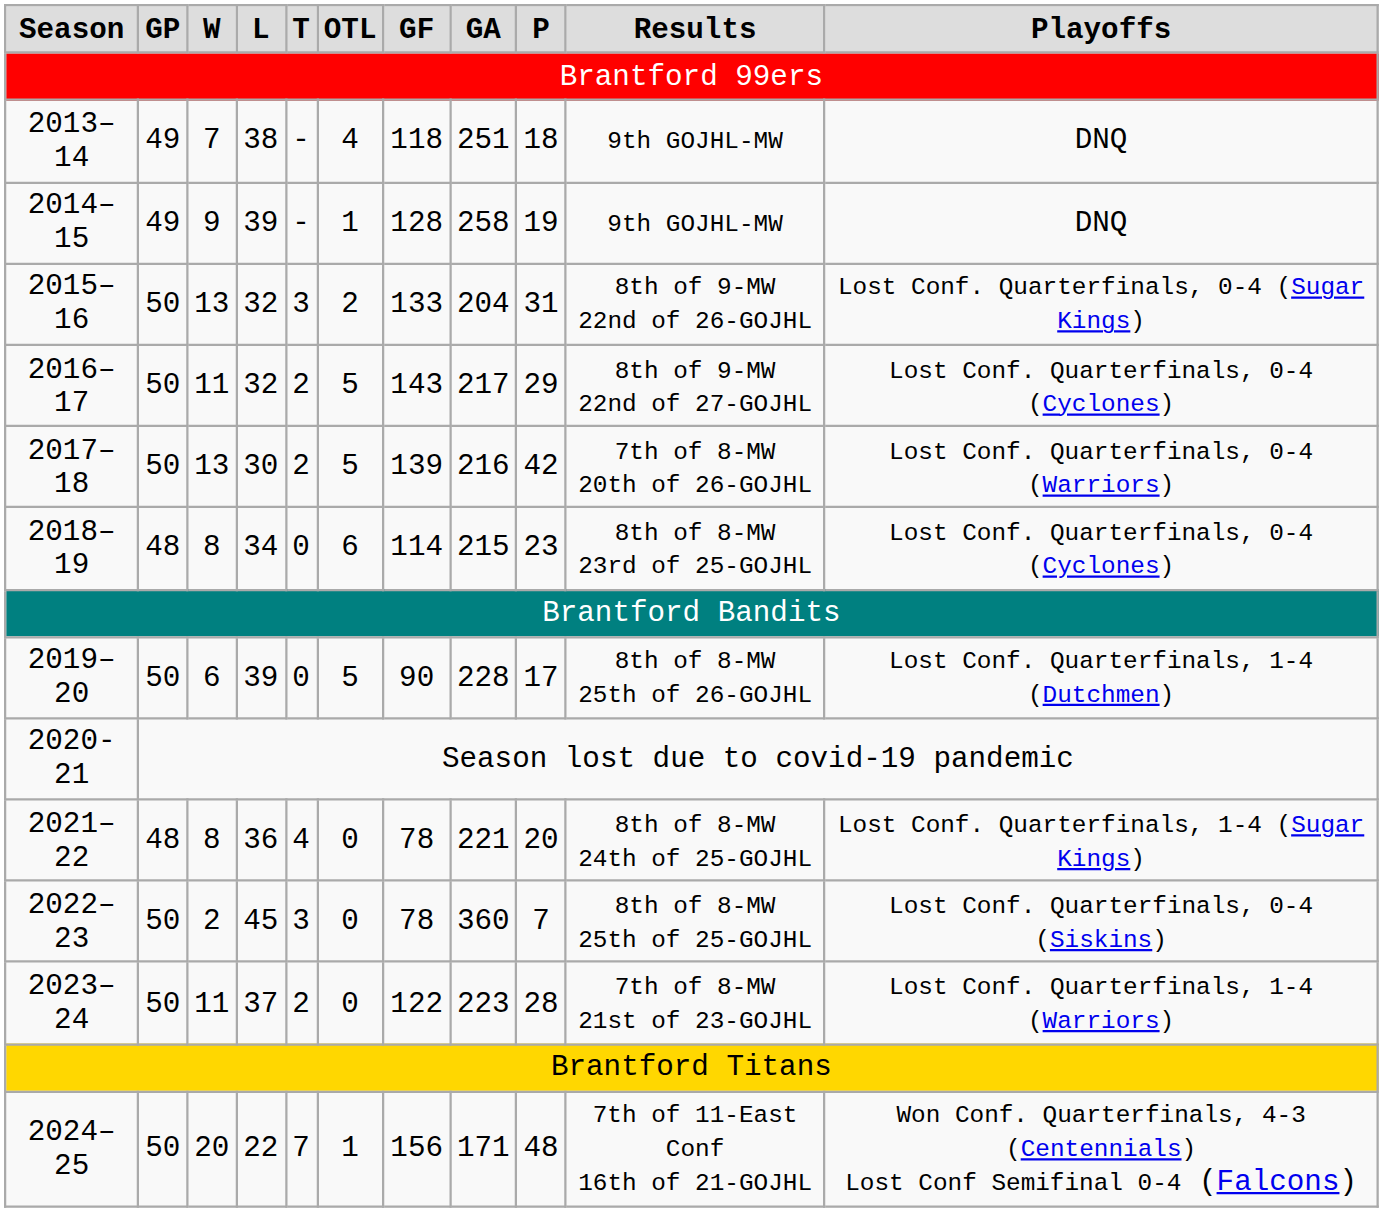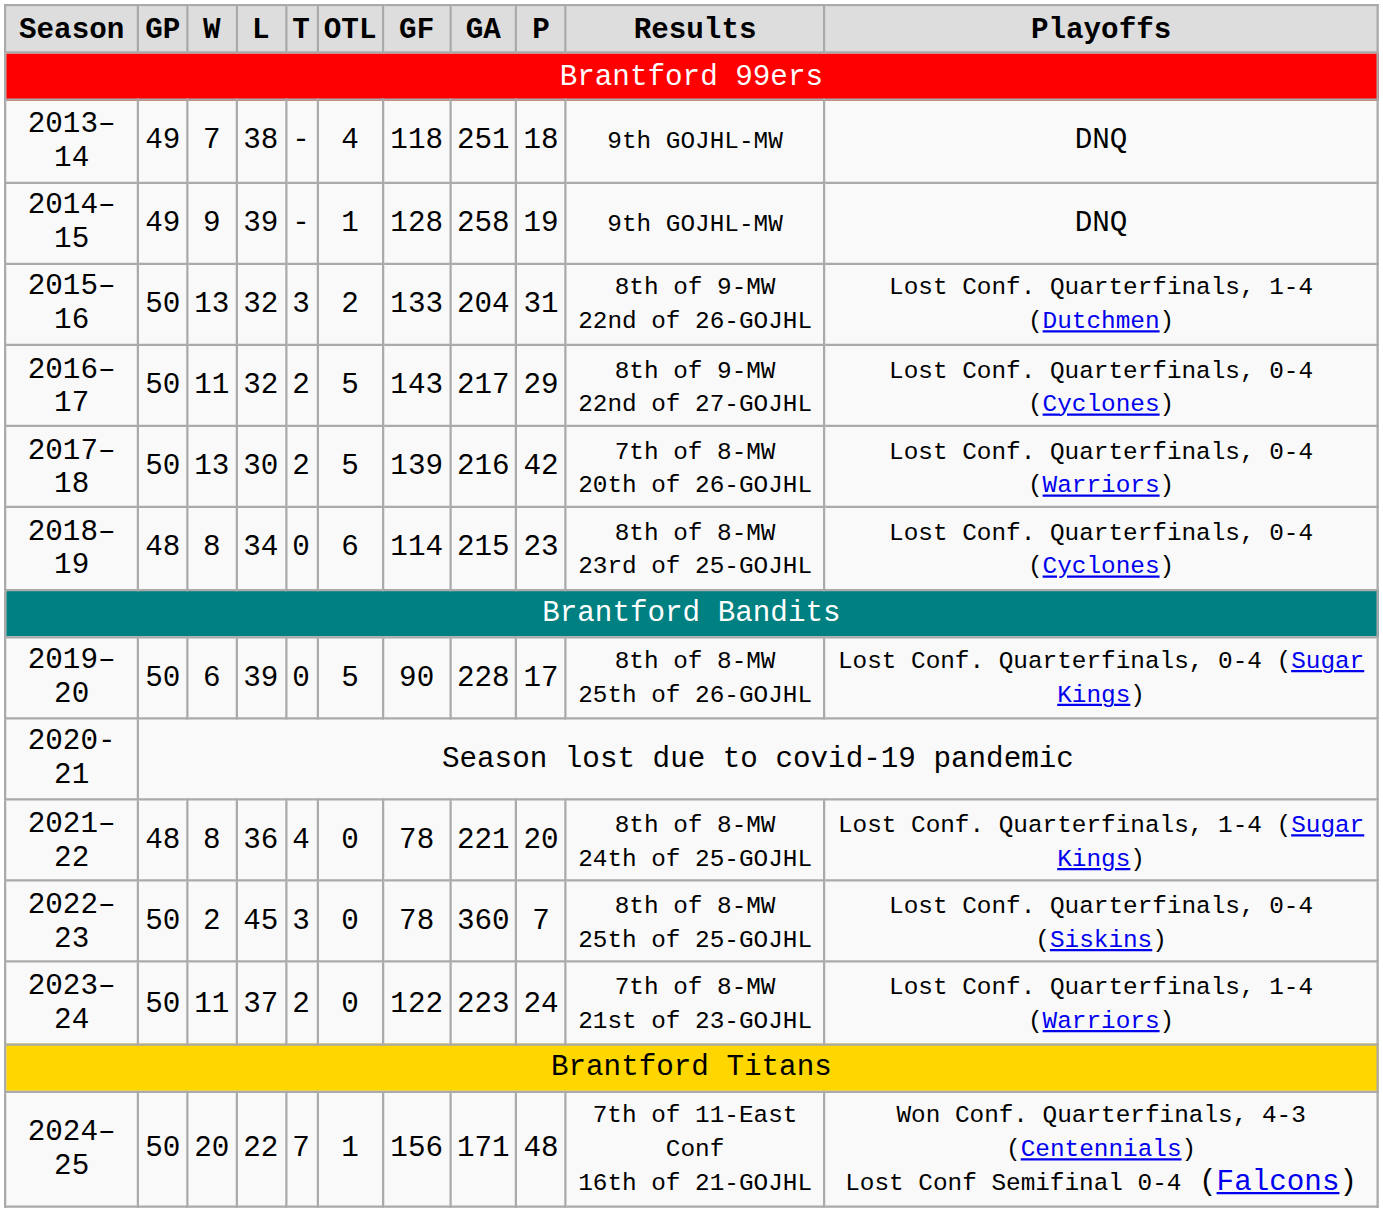(1101, 305) Lost Conf. Quarterfinals, 0-4 (Sugar Kings) -> (1101, 305) Lost Conf. Quarterfinals, 1-4 (Dutchmen)
(1101, 679) Lost Conf. Quarterfinals, 1-4 (Dutchmen) -> (1101, 679) Lost Conf. Quarterfinals, 0-4 (Sugar Kings)
(541, 1003) 28 -> (541, 1003) 24
